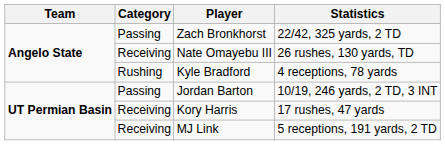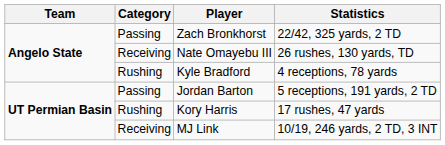(358, 91) 10/19, 246 yards, 2 TD, 3 INT -> (357, 91) 5 receptions, 191 yards, 2 TD
(144, 110) Receiving -> (140, 110) Rushing
(357, 130) 5 receptions, 191 yards, 2 TD -> (358, 130) 10/19, 246 yards, 2 TD, 3 INT
